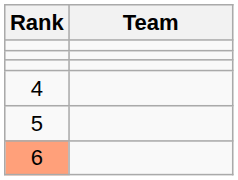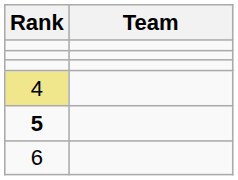(37, 88) no background -> (37, 88) khaki background
(37, 123) normal -> (37, 123) bold
(37, 158) lightsalmon background -> (37, 158) no background
